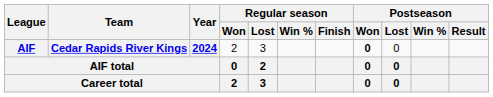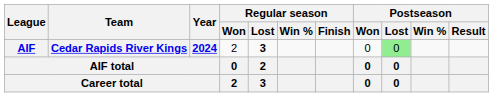(263, 48) normal -> (263, 48) bold
(368, 48) bold -> (368, 48) normal
(396, 48) no background -> (396, 48) lightgreen background
